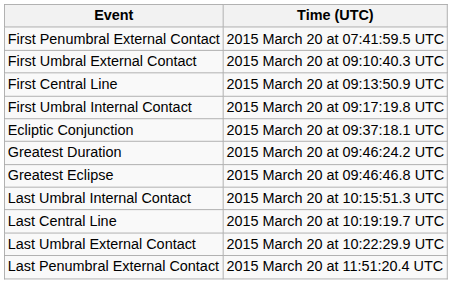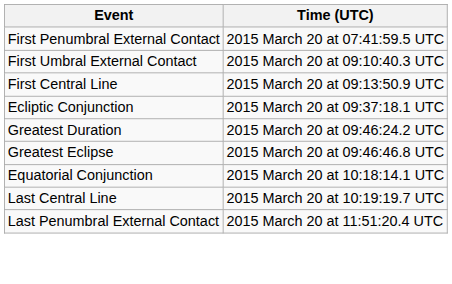- row: (100, 107)
+ row: (80, 175)
- row: (99, 198)
- row: (102, 244)
